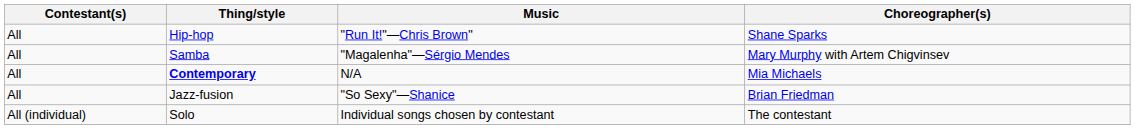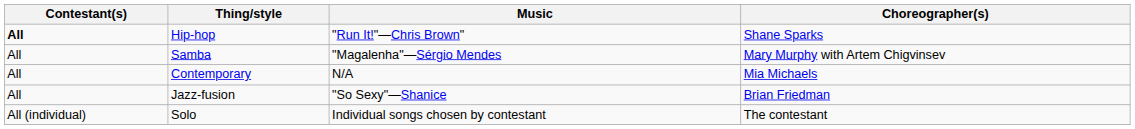(14, 34) normal -> (15, 34) bold
(212, 74) bold -> (211, 74) normal
